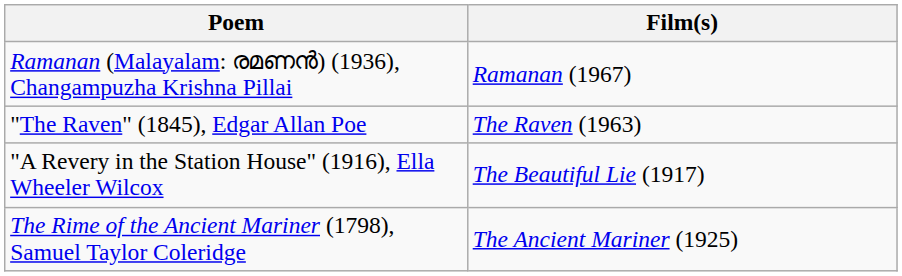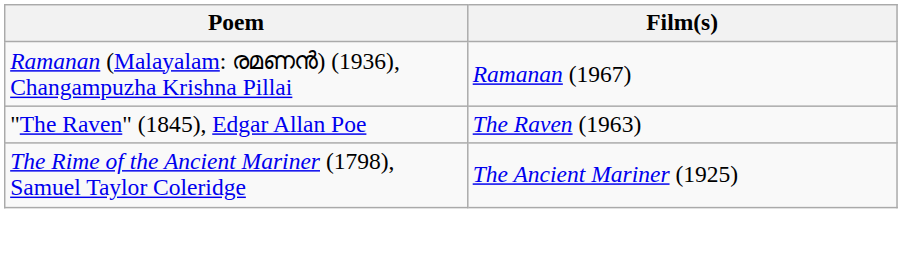- row: (222, 174)
